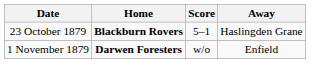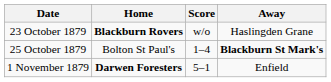(202, 31) 5–1 -> (202, 31) w/o
+ row: (48, 49)
(202, 49) w/o -> (202, 67) 5–1
